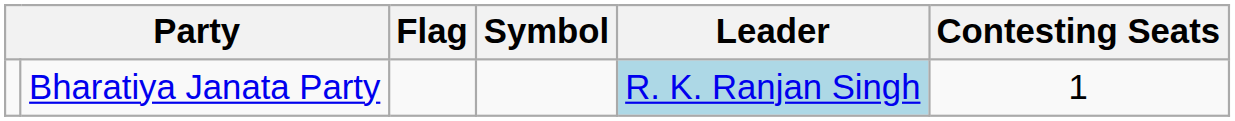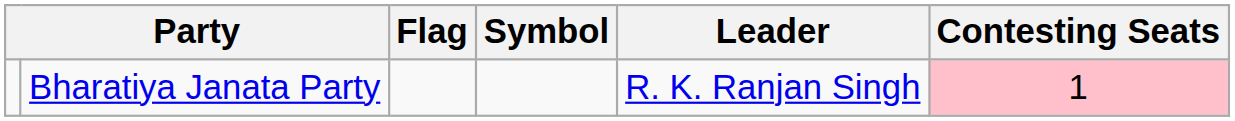(773, 87) lightblue background -> (773, 87) no background
(1078, 87) no background -> (1078, 87) pink background
